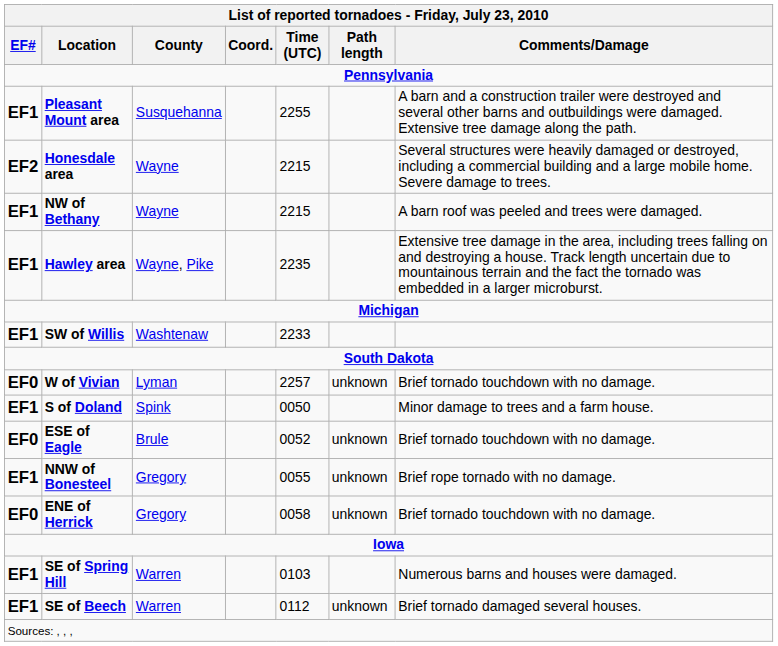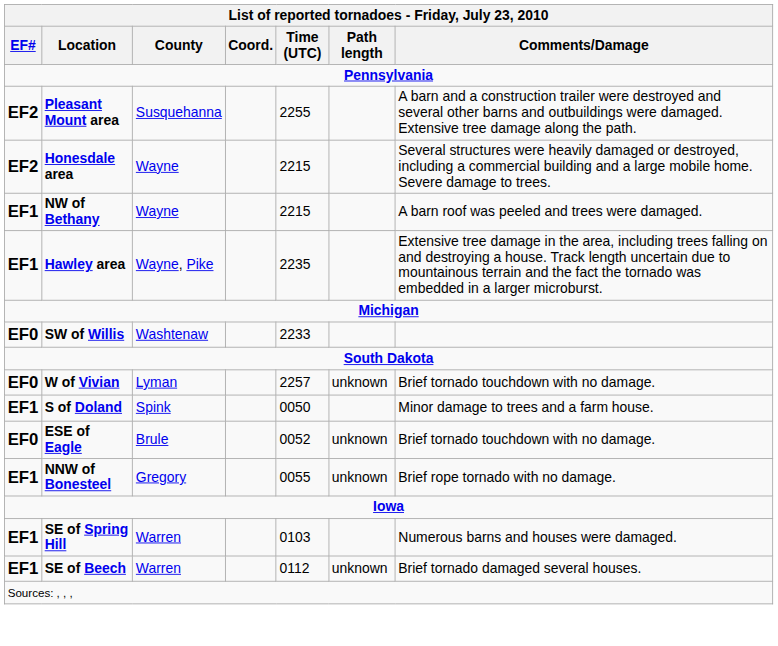(23, 113) EF1 -> (23, 113) EF2
(23, 334) EF1 -> (23, 334) EF0
- row: (69, 515)
